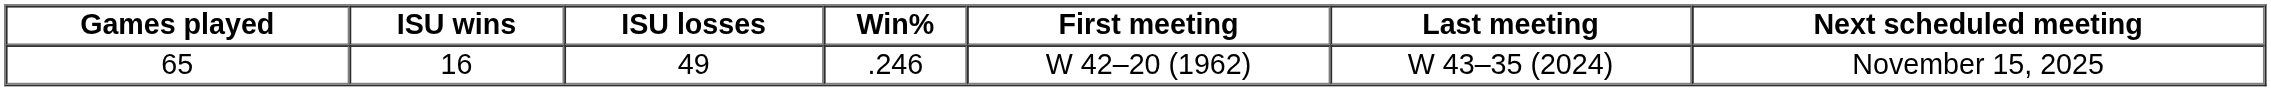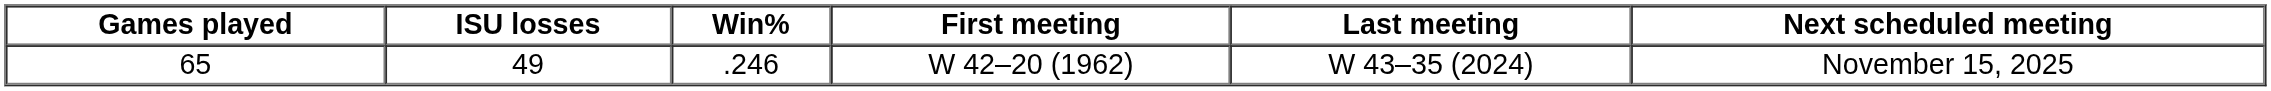- column: (456, 25)
